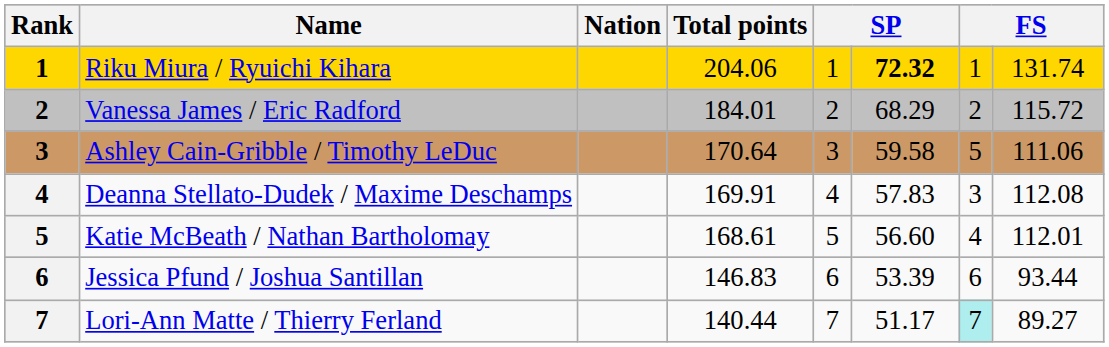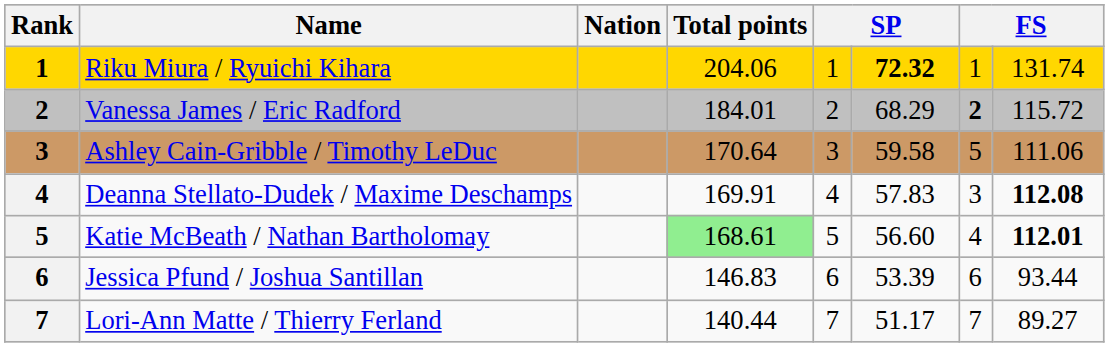(975, 109) normal -> (975, 109) bold
(1048, 194) normal -> (1048, 194) bold
(740, 236) no background -> (740, 236) lightgreen background
(1048, 236) normal -> (1048, 236) bold
(975, 320) paleturquoise background -> (975, 320) no background
